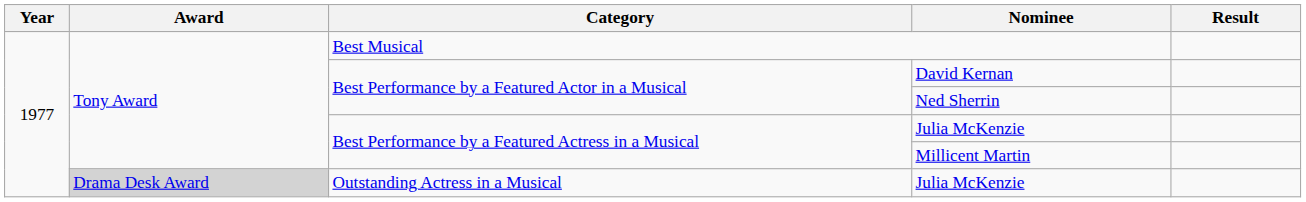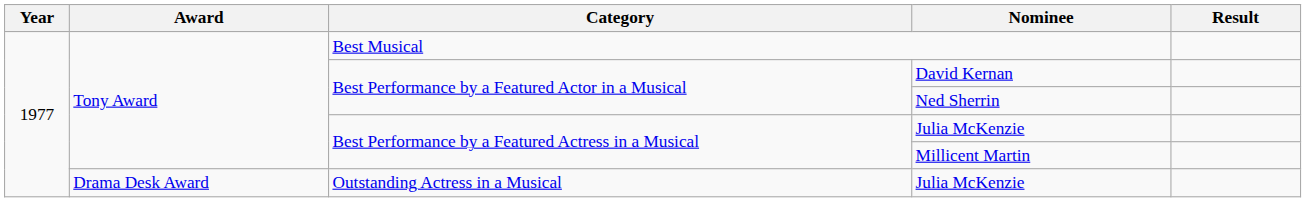(141, 182) lightgrey background -> (141, 182) no background
